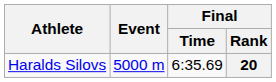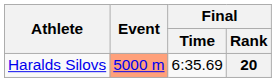(139, 65) no background -> (139, 65) lightsalmon background
